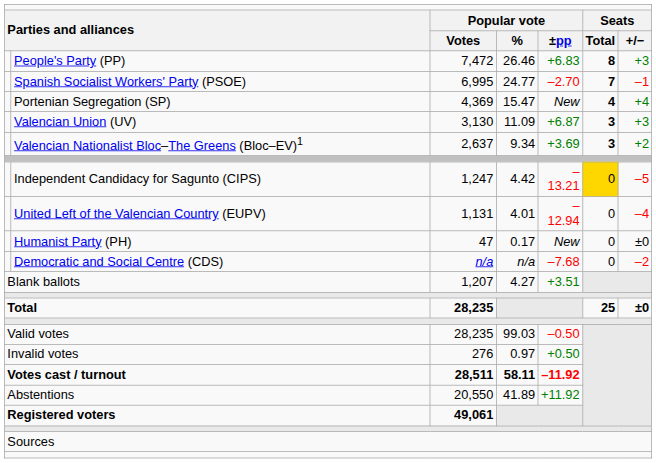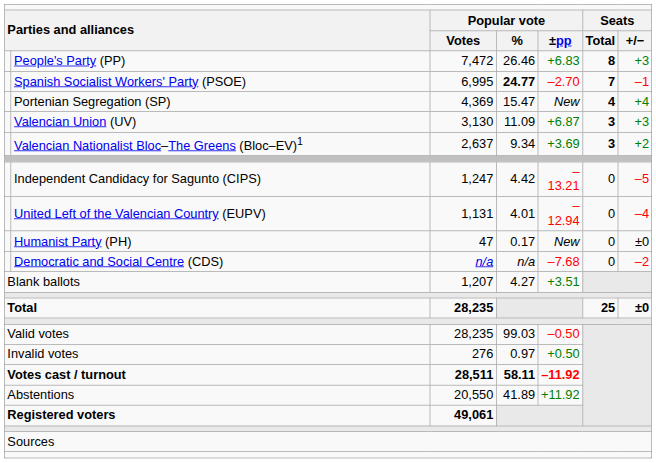(519, 81) normal -> (519, 81) bold
(612, 179) gold background -> (612, 179) no background
